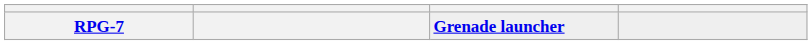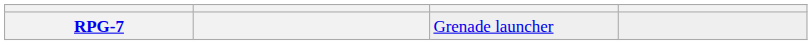(499, 25) bold -> (493, 25) normal
